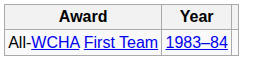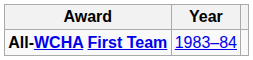(83, 42) normal -> (88, 42) bold
